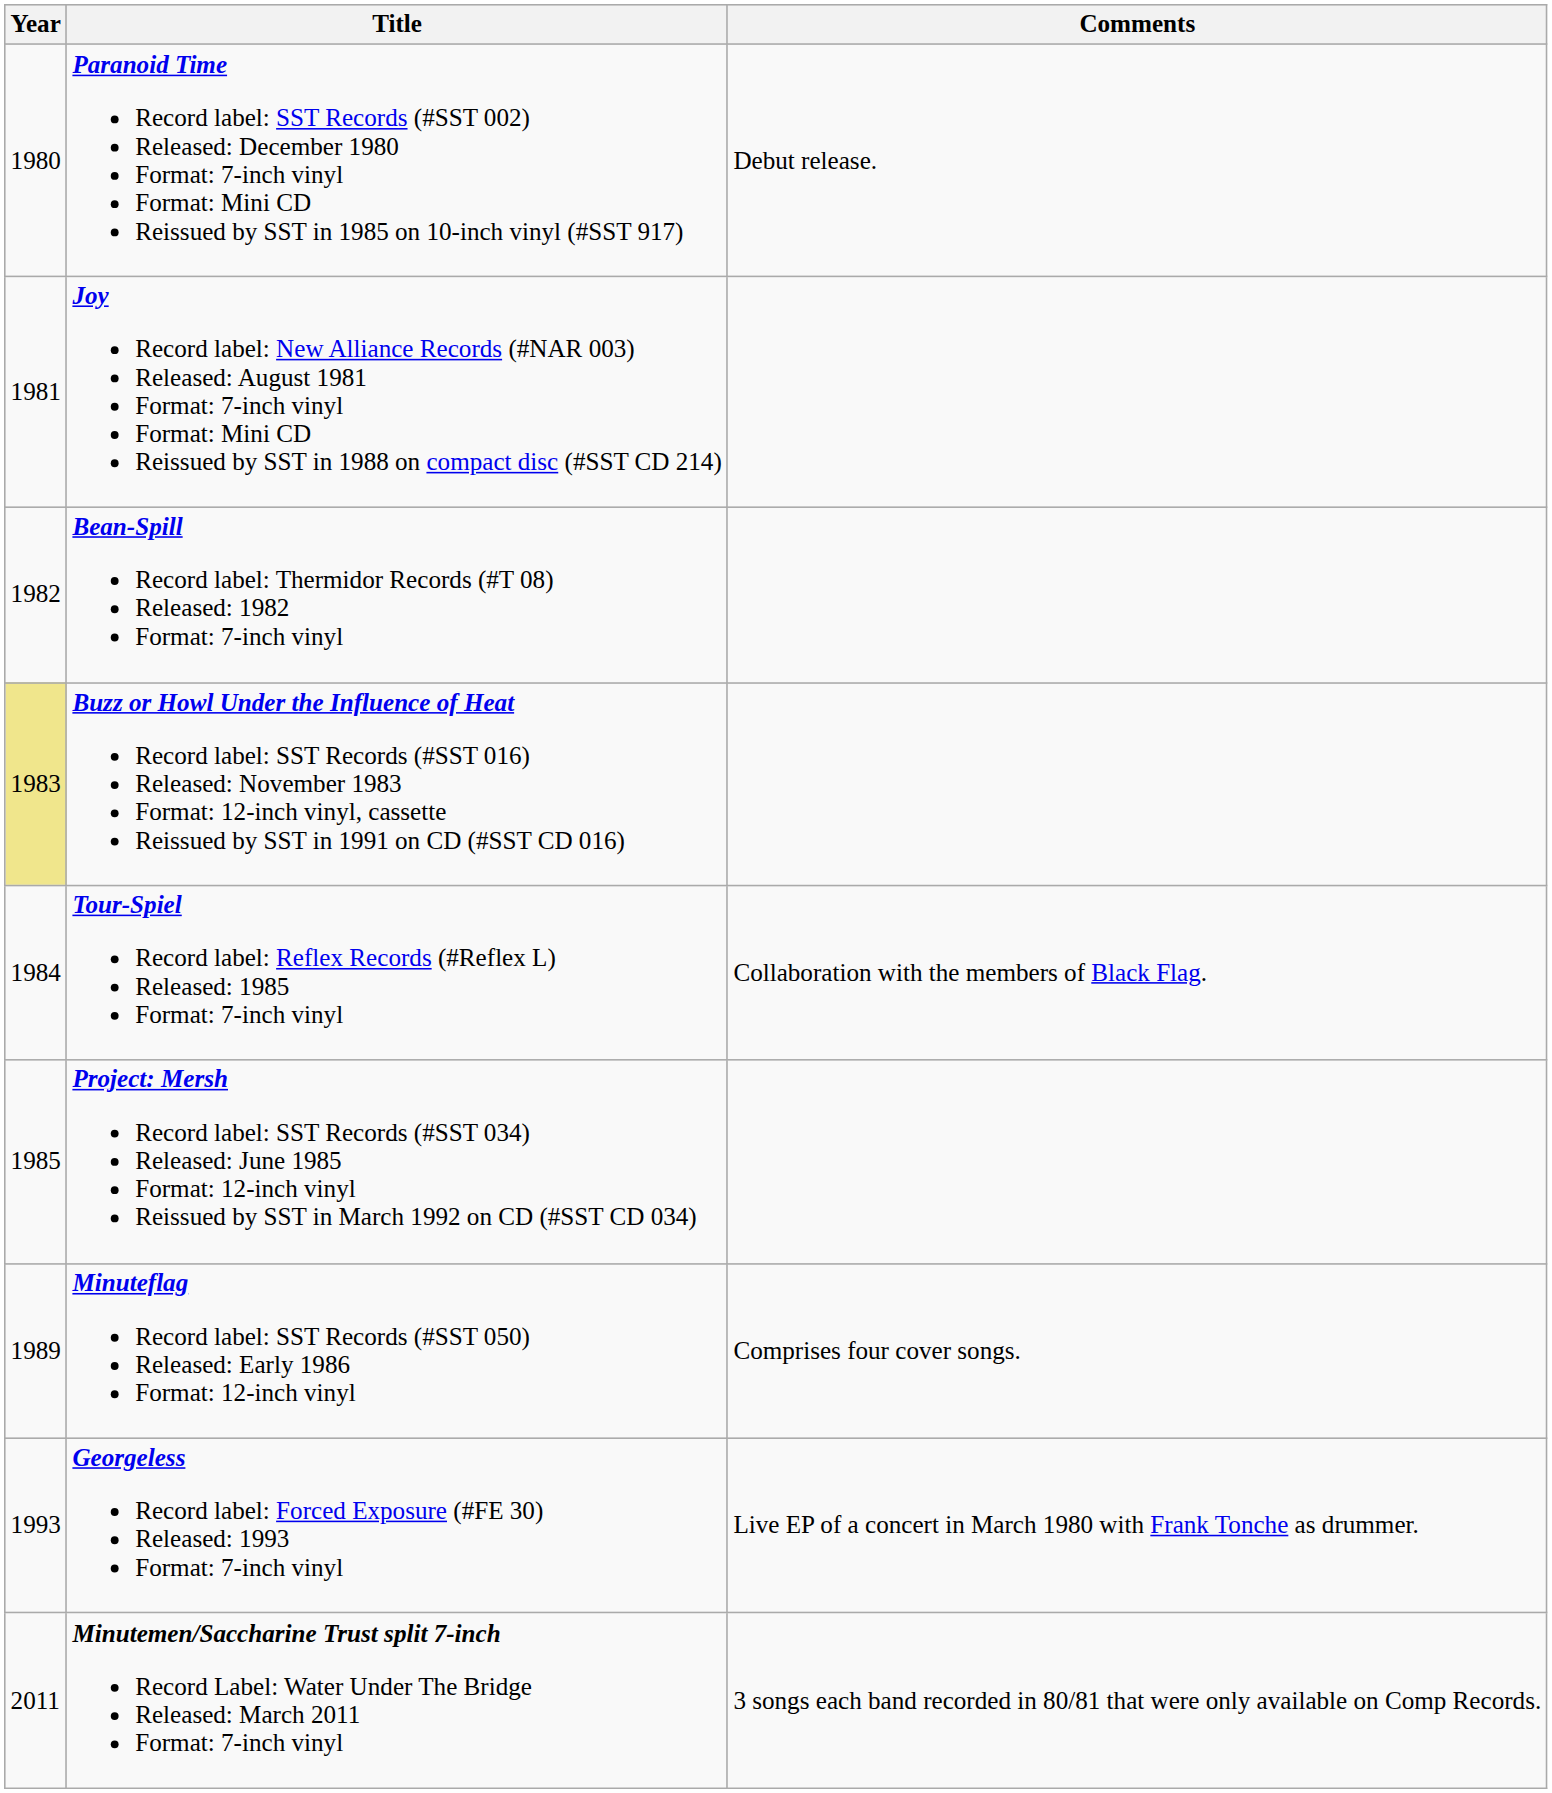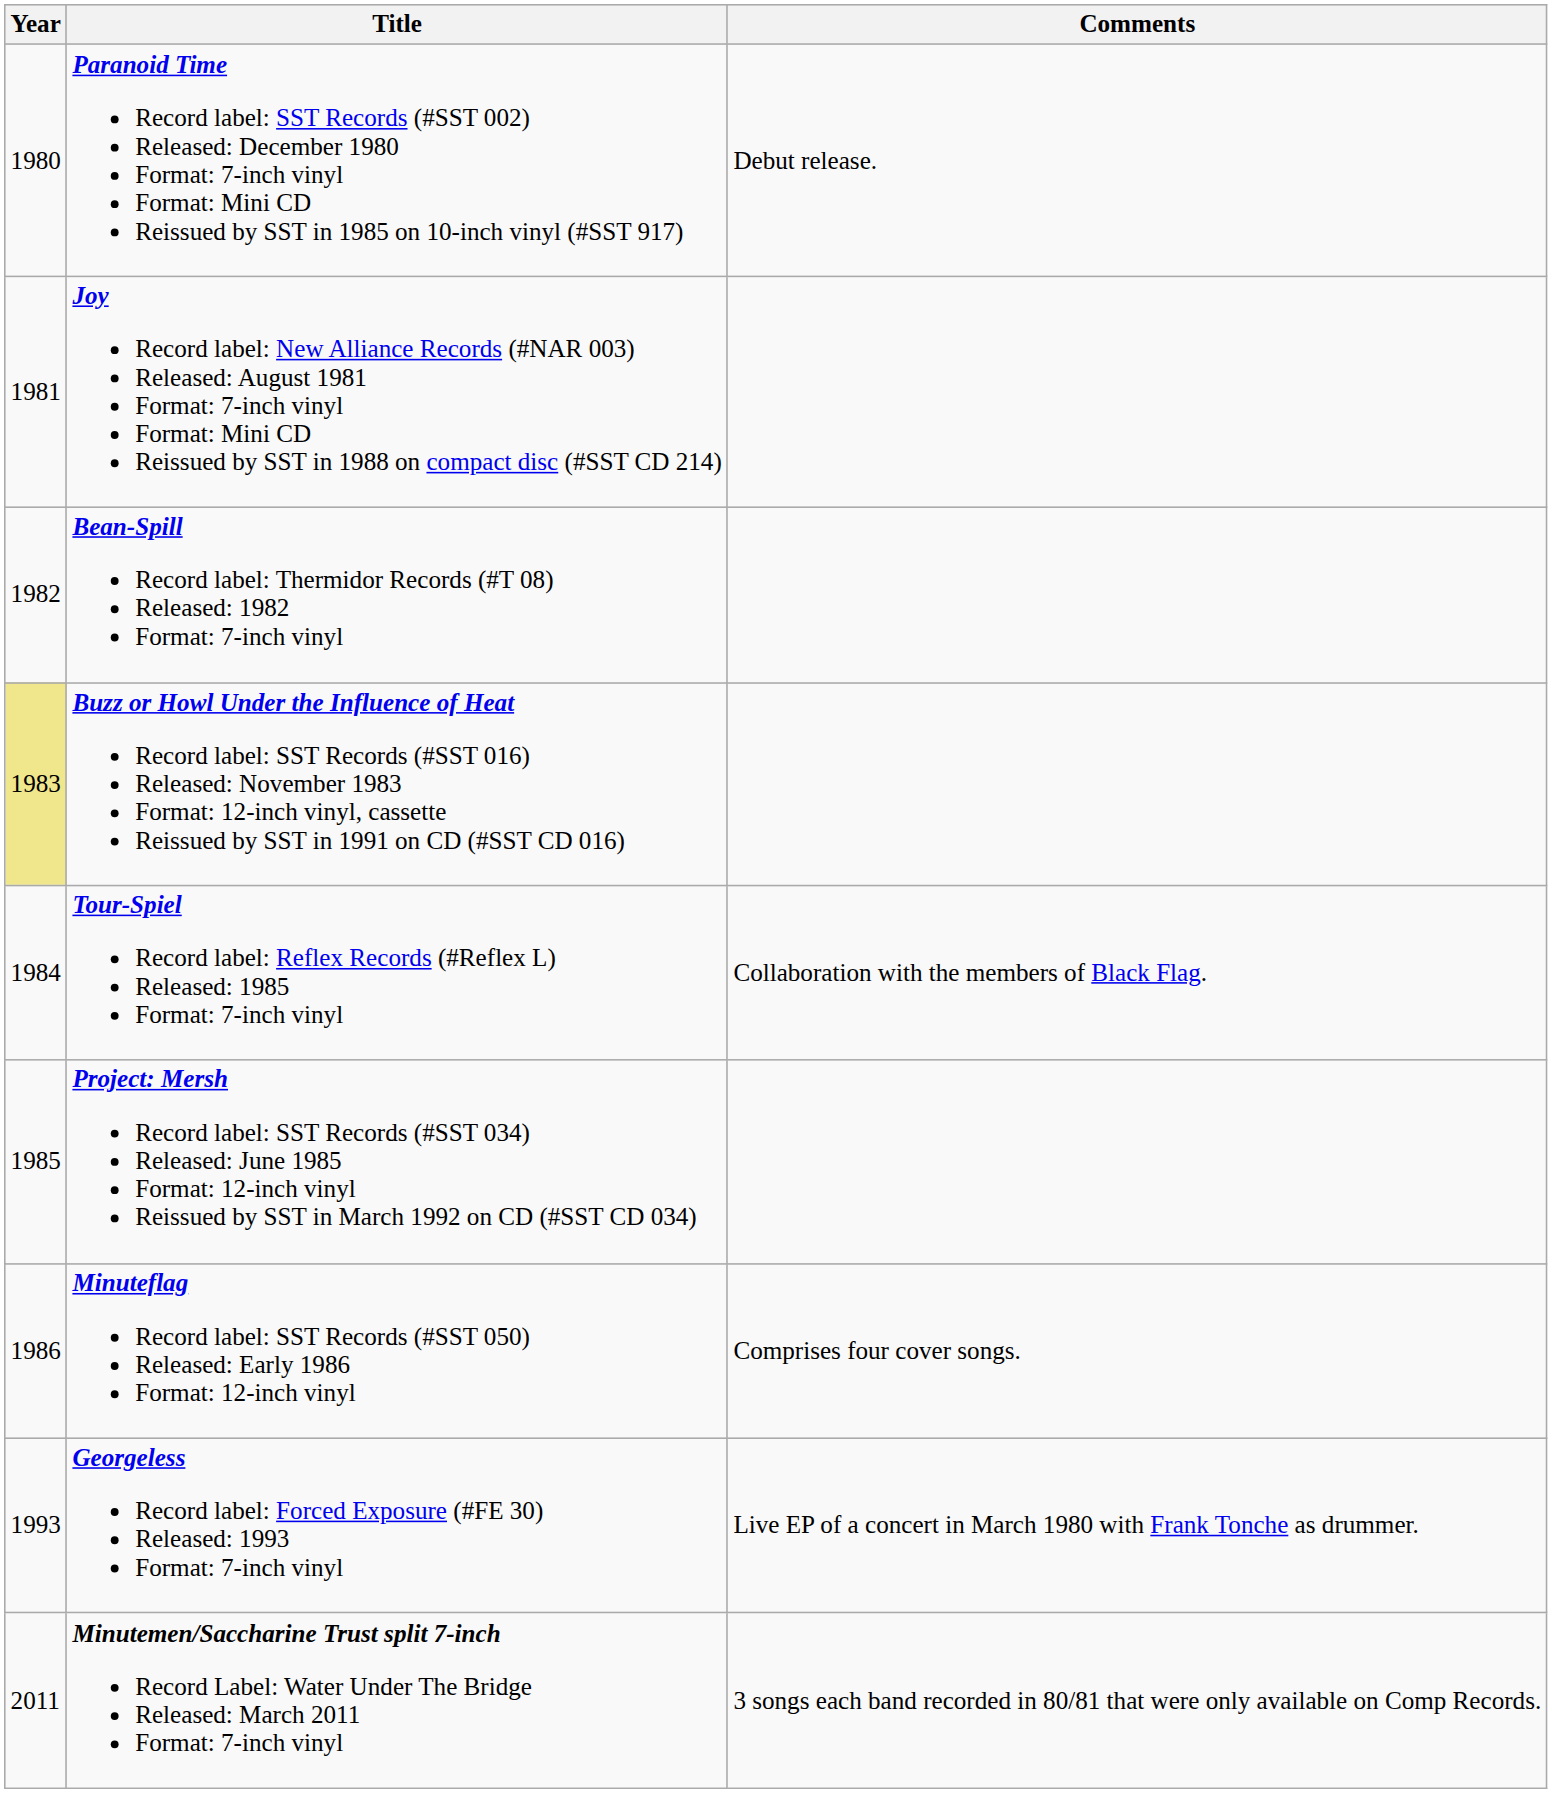(36, 1350) 1989 -> (36, 1350) 1986
